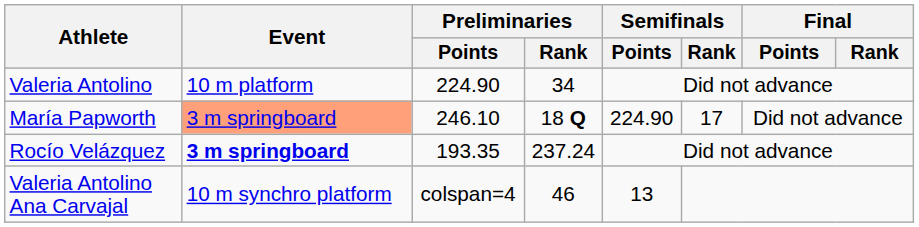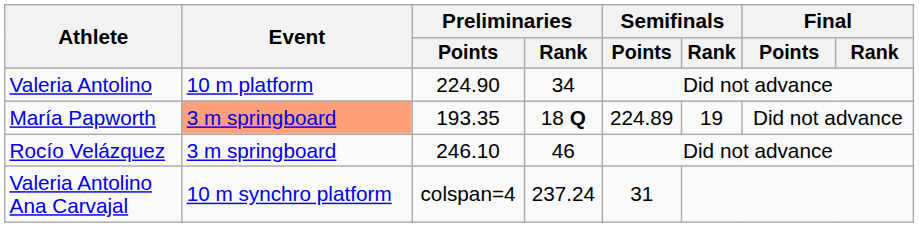(468, 118) 246.10 -> (468, 118) 193.35
(642, 118) 224.90 -> (642, 118) 224.89
(712, 118) 17 -> (712, 118) 19
(268, 151) bold -> (262, 151) normal
(468, 151) 193.35 -> (468, 151) 246.10
(563, 151) 237.24 -> (563, 151) 46
(563, 195) 46 -> (563, 195) 237.24
(642, 195) 13 -> (642, 195) 31
